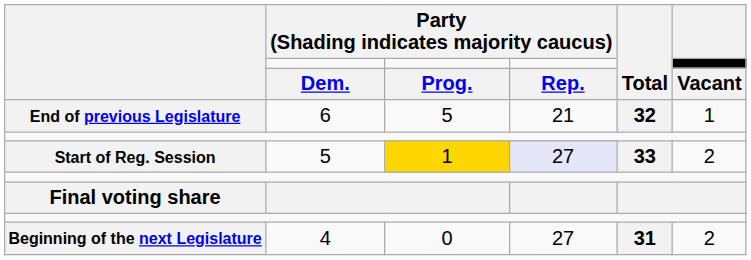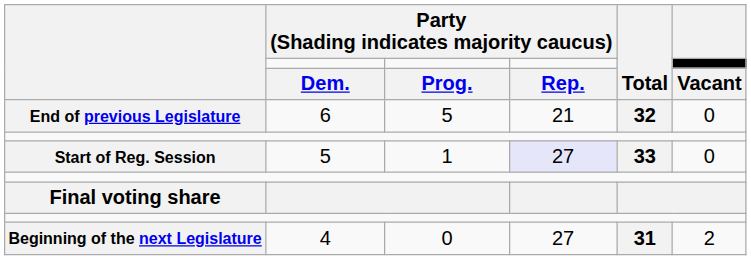(709, 115) 1 -> (709, 115) 0
(447, 156) gold background -> (447, 156) no background
(709, 156) 2 -> (709, 156) 0
